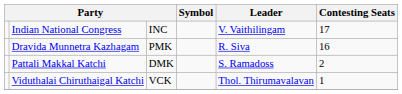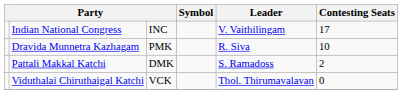(324, 47) 16 -> (324, 47) 10
(322, 81) 1 -> (322, 81) 0
